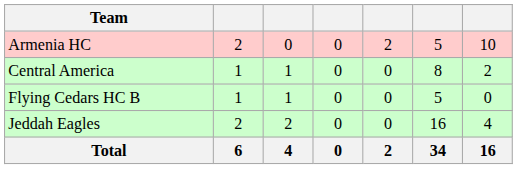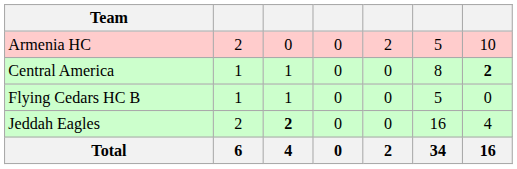(488, 71) normal -> (488, 71) bold
(288, 124) normal -> (288, 124) bold
